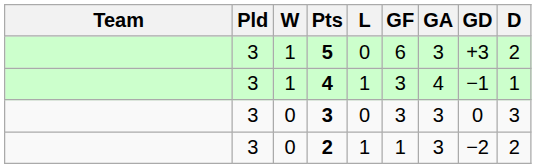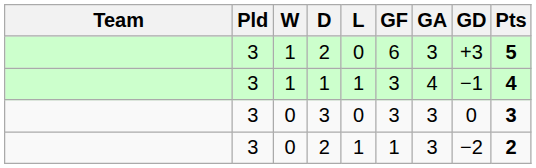columns swapped: (514, 20) <-> (327, 20)
